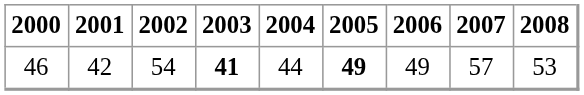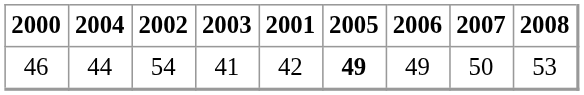columns swapped: (100, 25) <-> (290, 25)
(227, 67) bold -> (227, 67) normal
(481, 67) 57 -> (481, 67) 50
